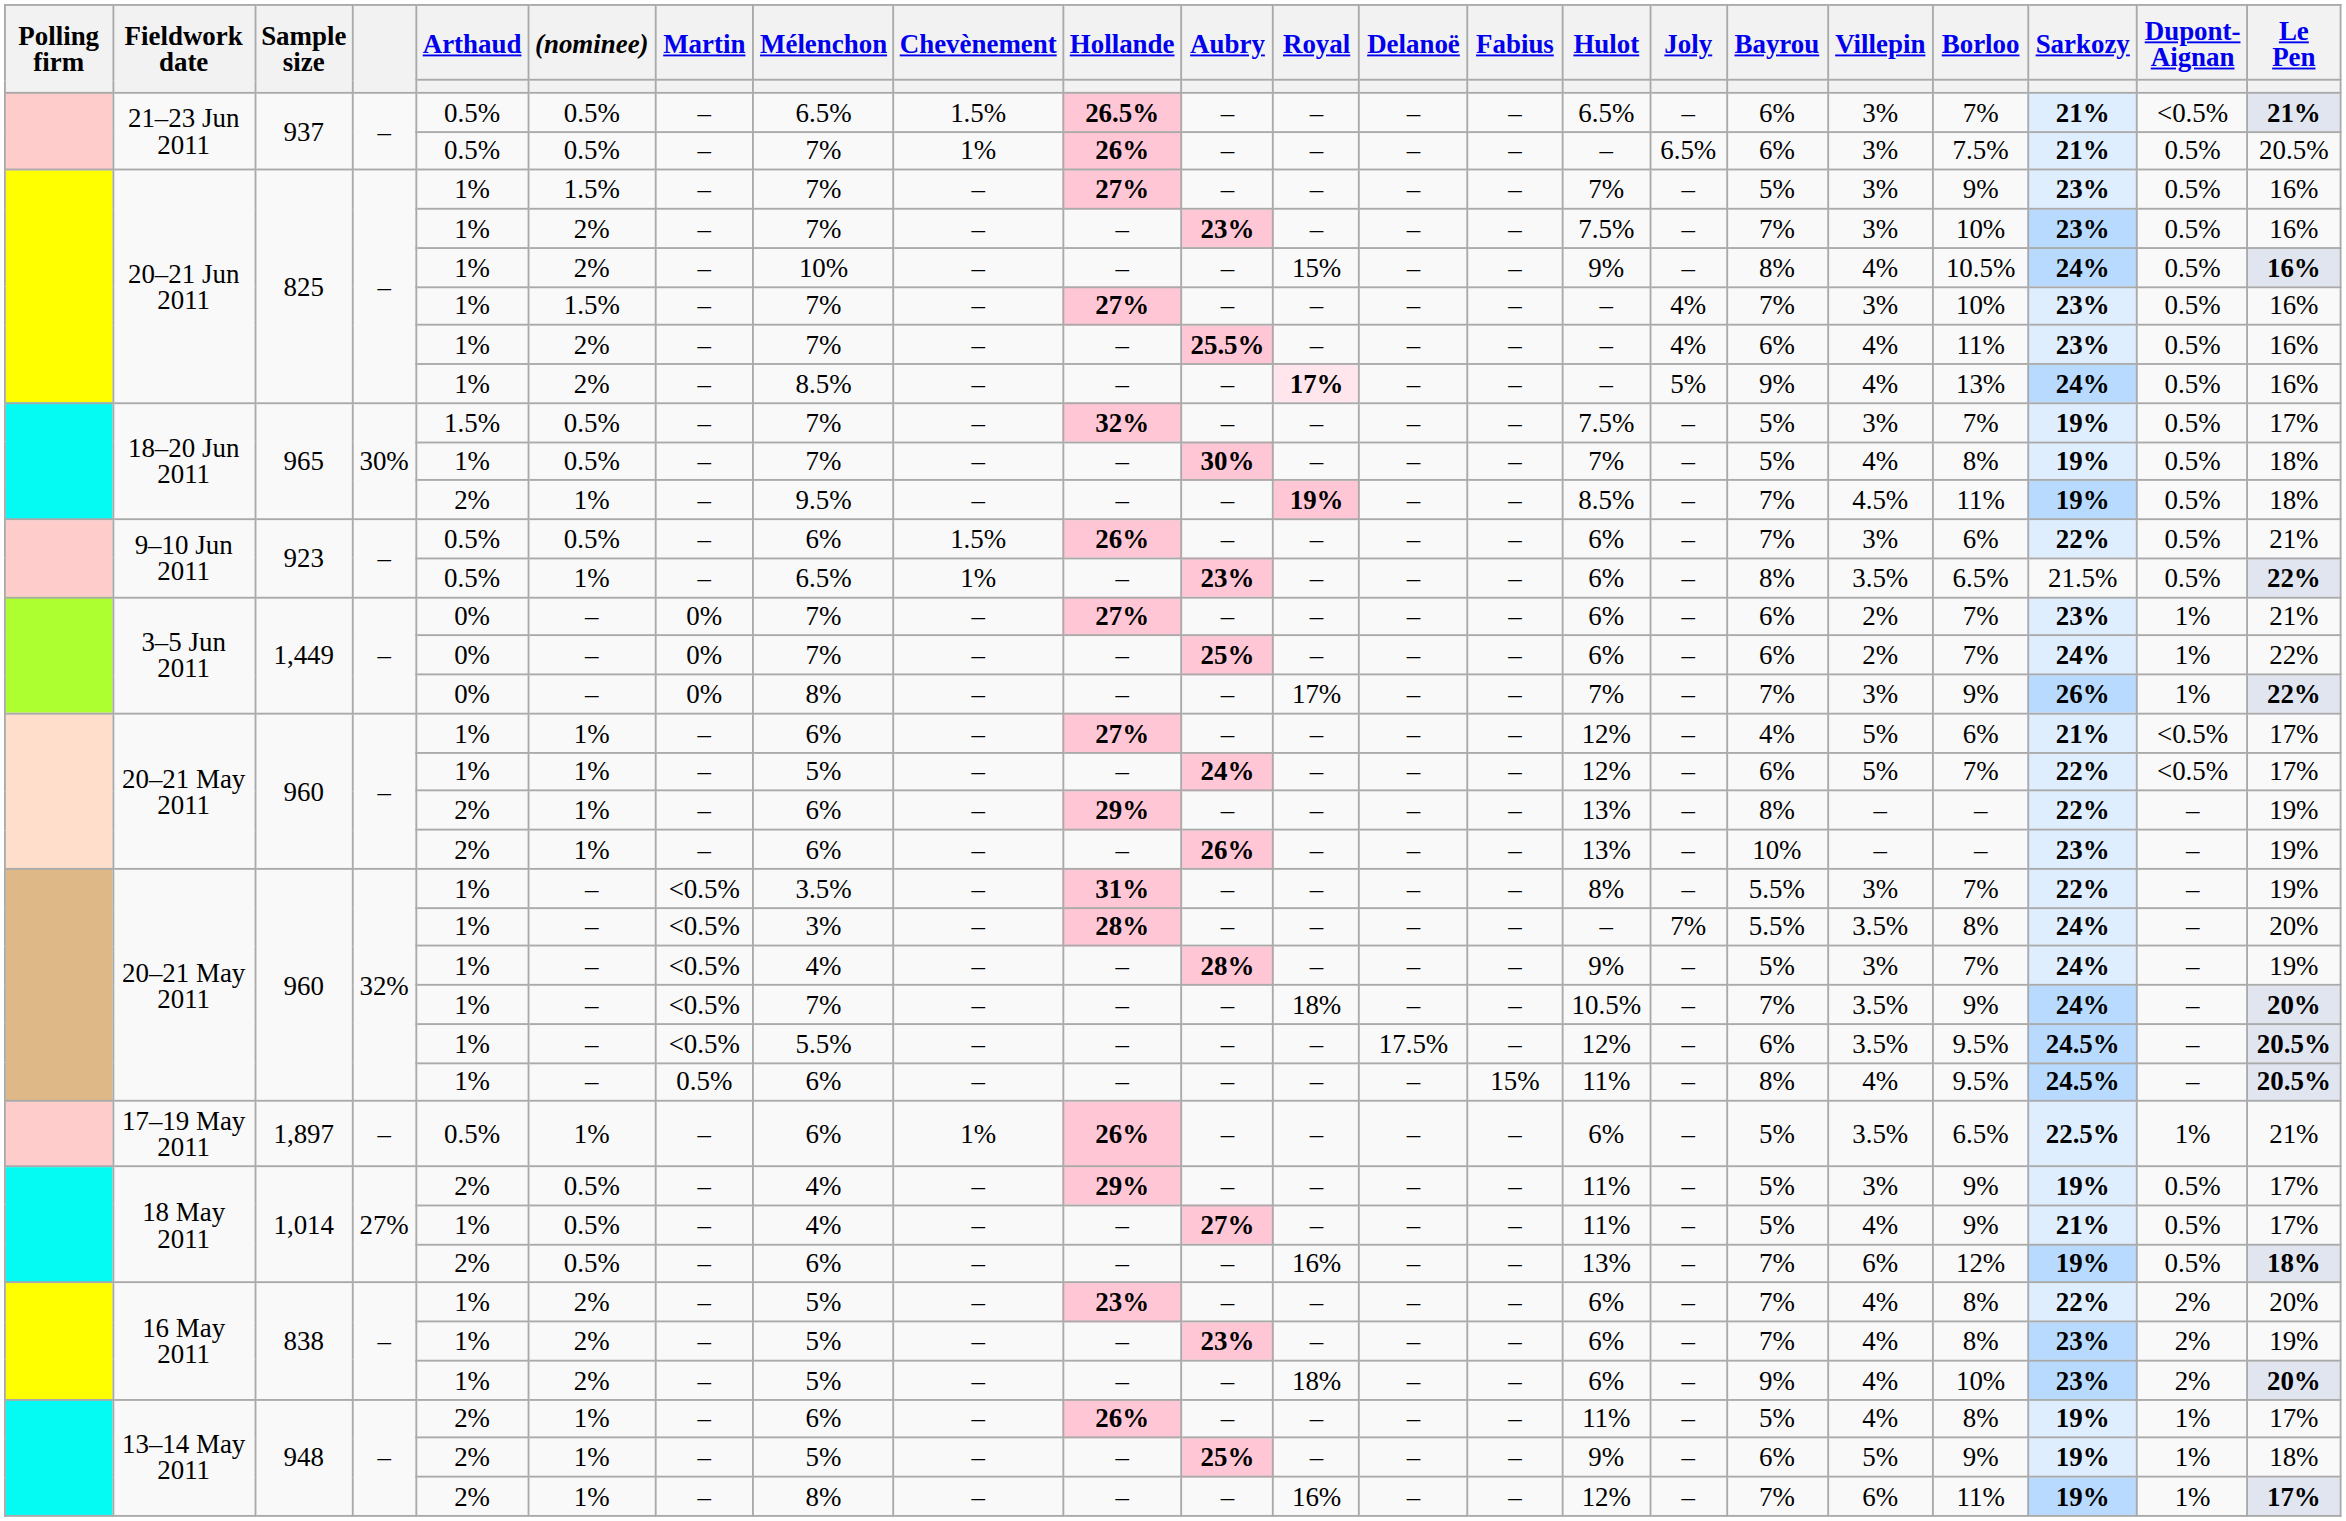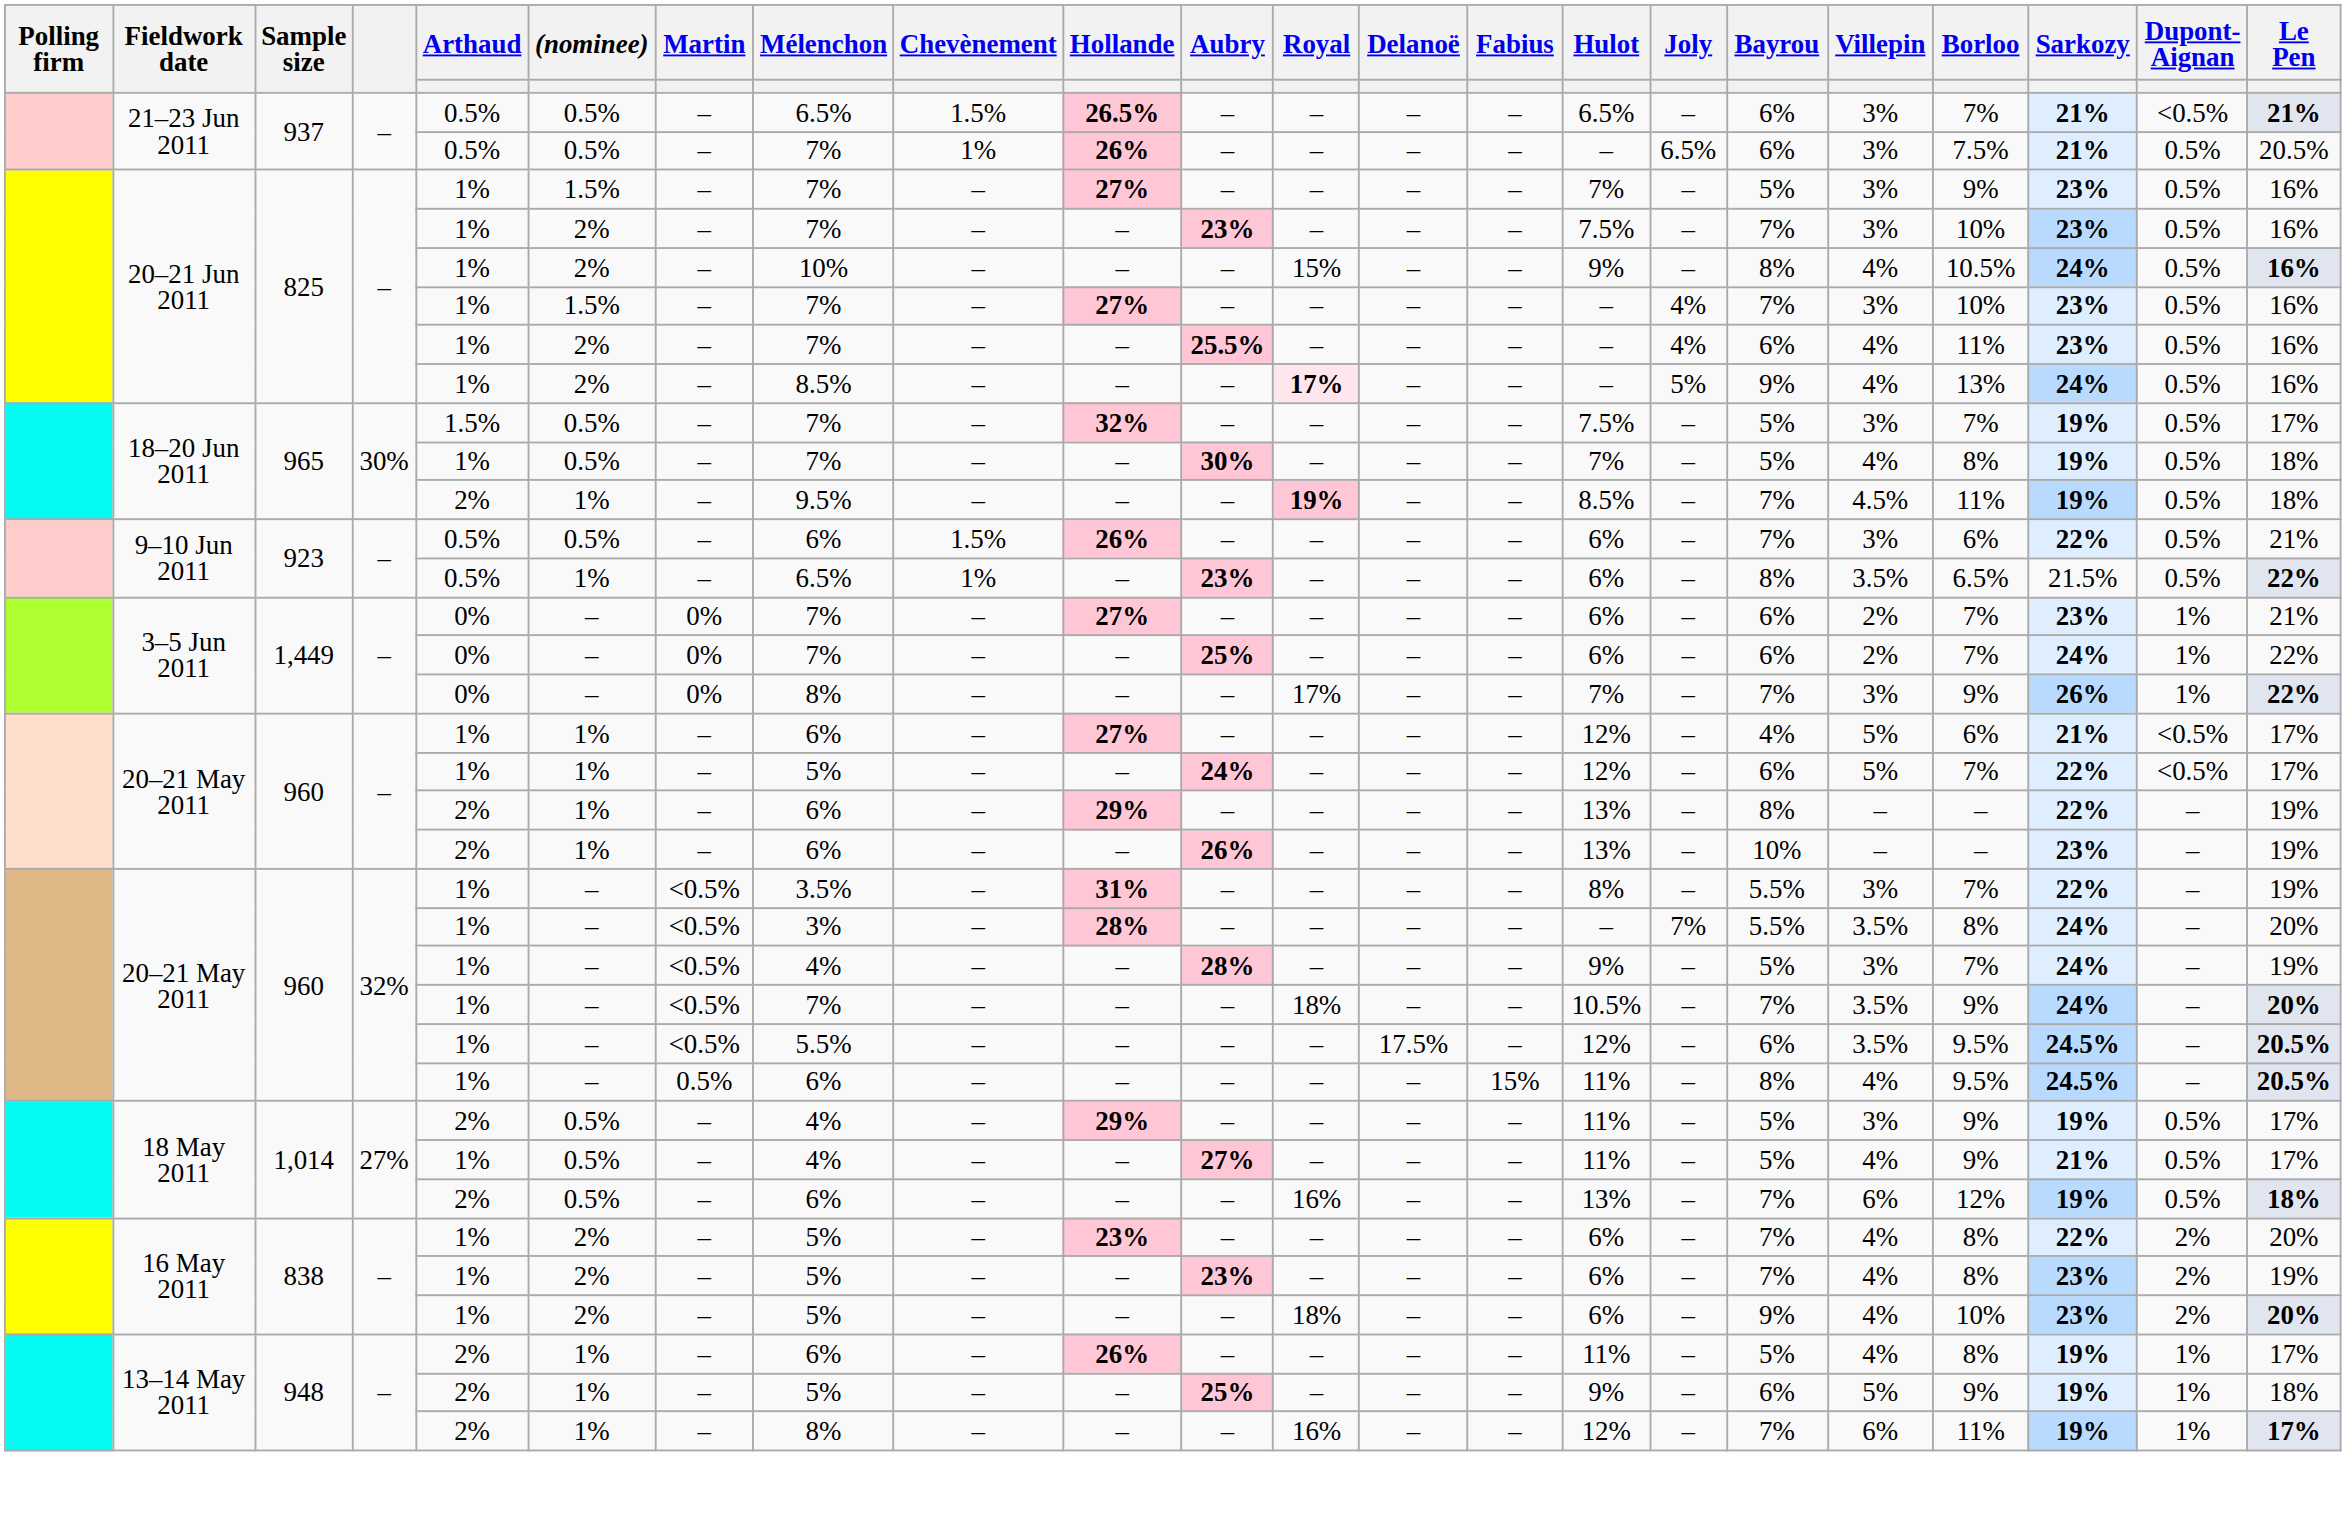- row: (184, 1134)
